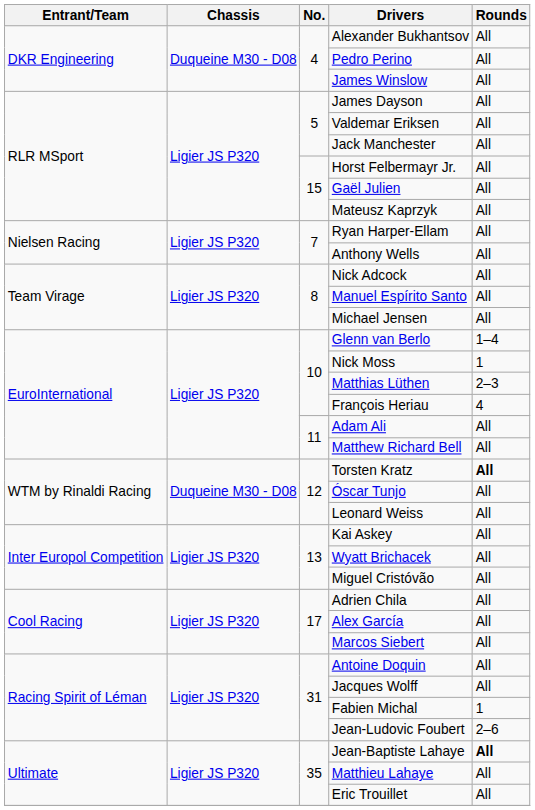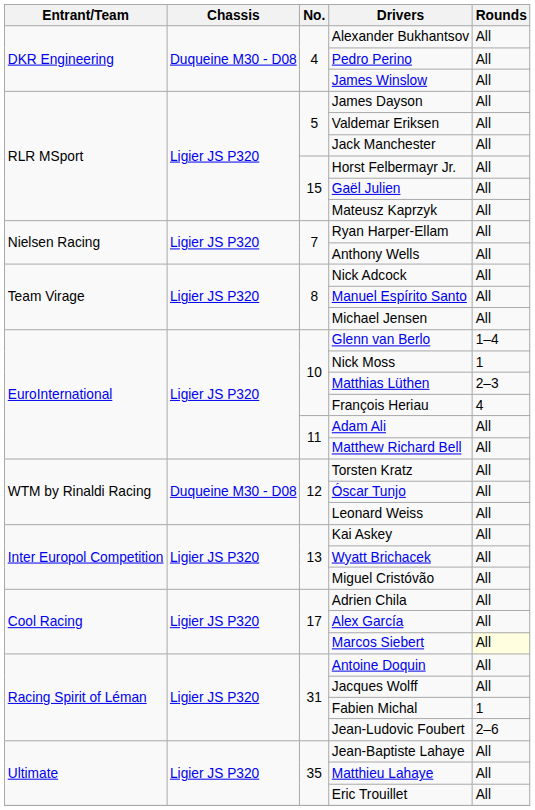(484, 470) bold -> (483, 470) normal
(483, 643) no background -> (483, 643) lightyellow background
(484, 751) bold -> (483, 751) normal
